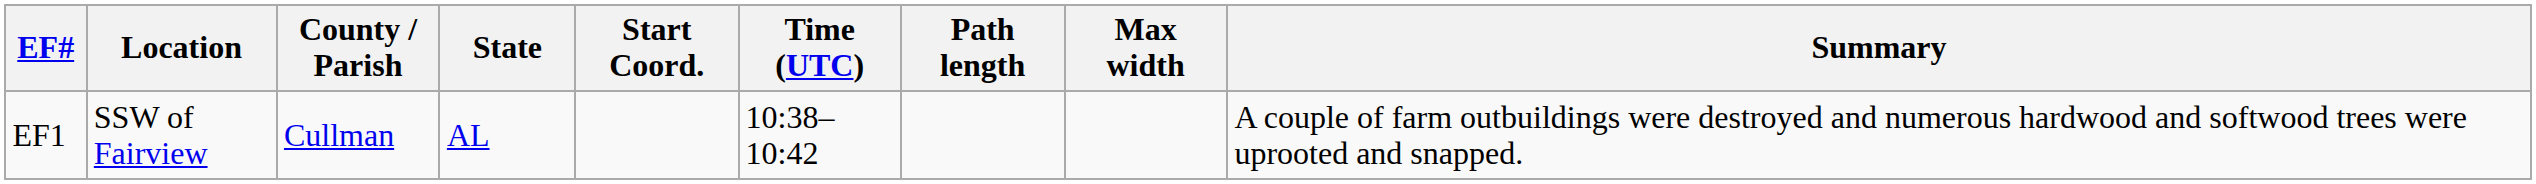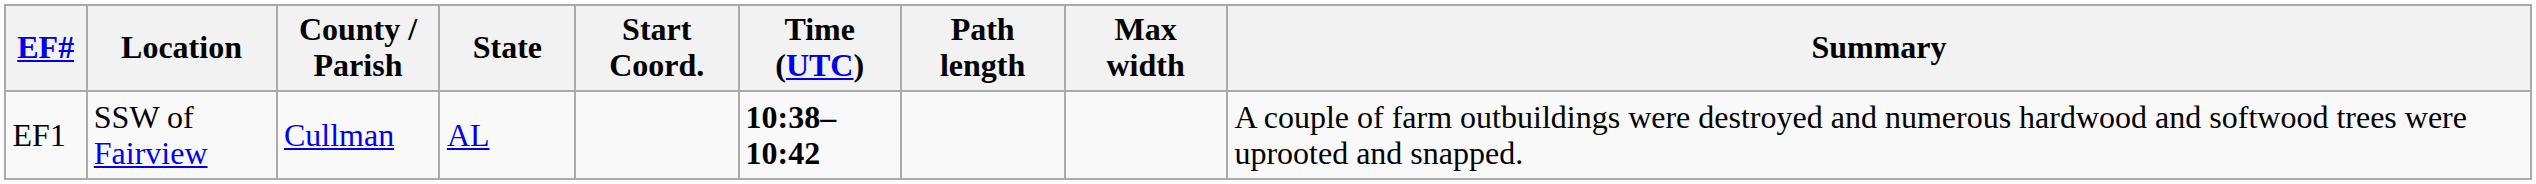(790, 134) normal -> (791, 134) bold
